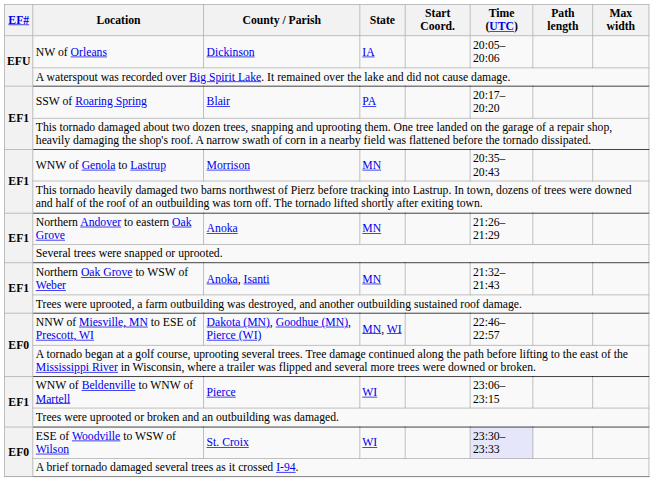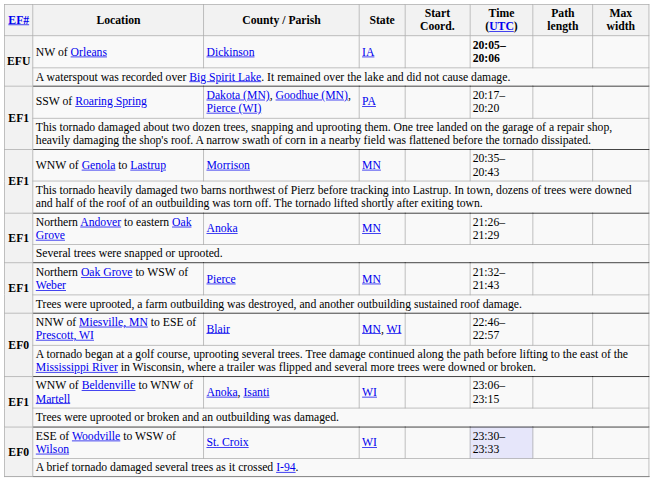(489, 51) normal -> (489, 51) bold
(218, 102) Blair -> (279, 102) Dakota (MN), Goodhue (MN), Pierce (WI)
(238, 279) Anoka, Isanti -> (221, 279) Pierce
(279, 329) Dakota (MN), Goodhue (MN), Pierce (WI) -> (218, 329) Blair
(221, 392) Pierce -> (238, 392) Anoka, Isanti
